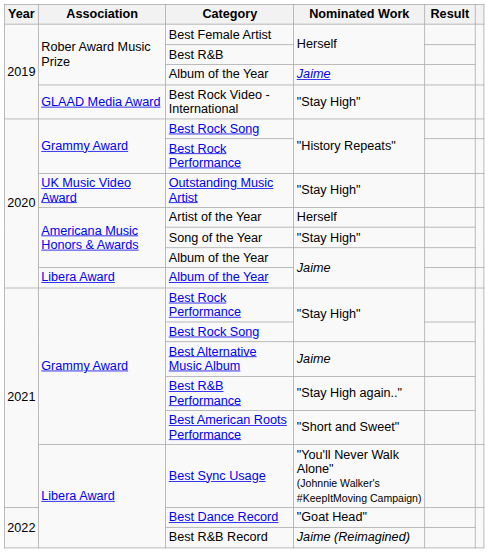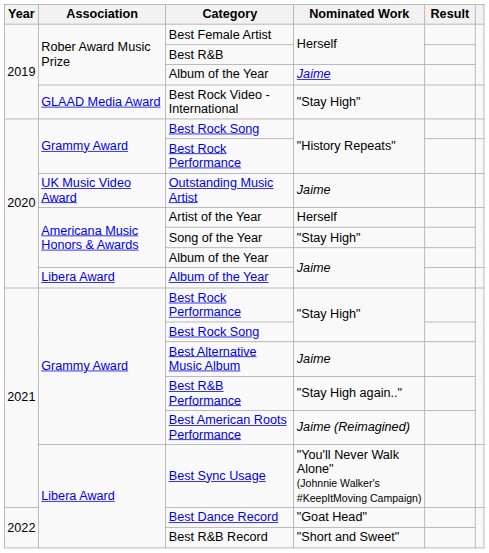(329, 190) "Stay High" -> (314, 190) Jaime
(348, 427) "Short and Sweet" -> (353, 427) Jaime (Reimagined)
(353, 537) Jaime (Reimagined) -> (348, 537) "Short and Sweet"
